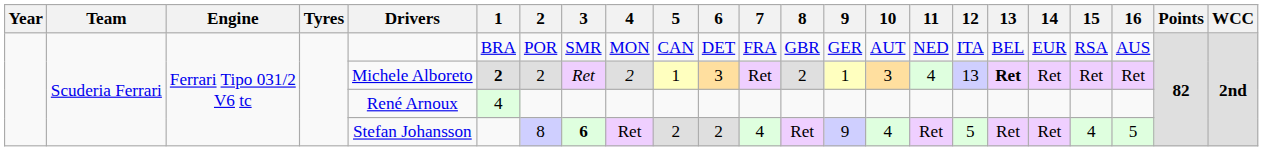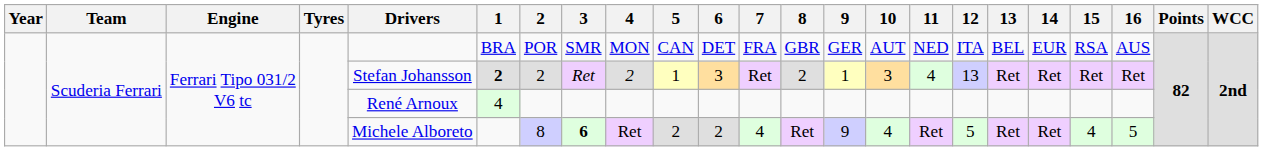(412, 75) Michele Alboreto -> (412, 75) Stefan Johansson
(1008, 75) bold -> (1008, 75) normal
(412, 132) Stefan Johansson -> (412, 132) Michele Alboreto
